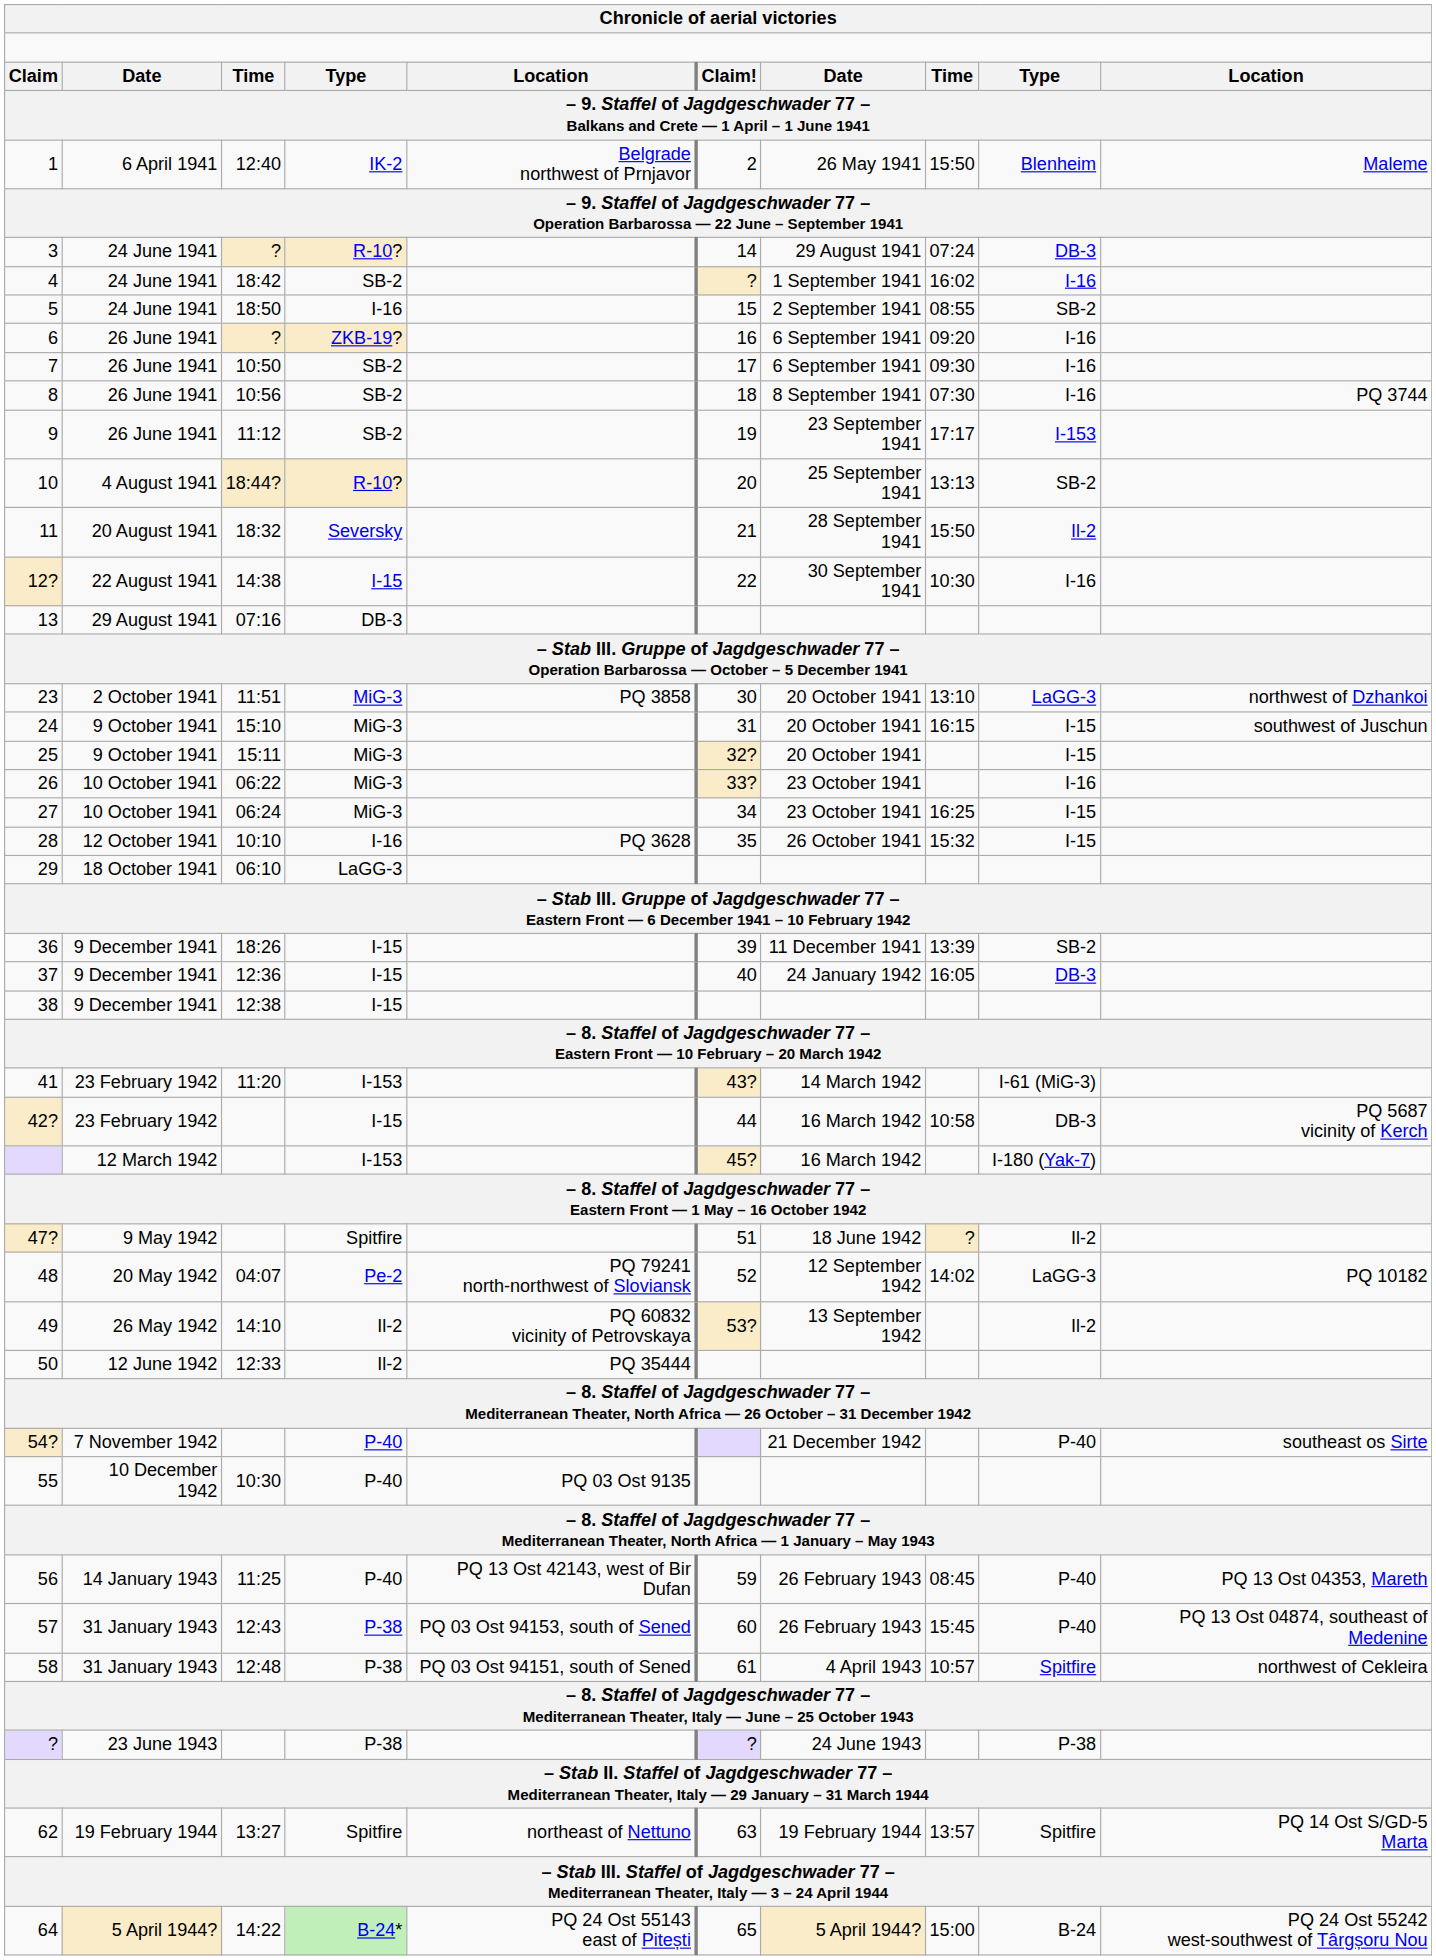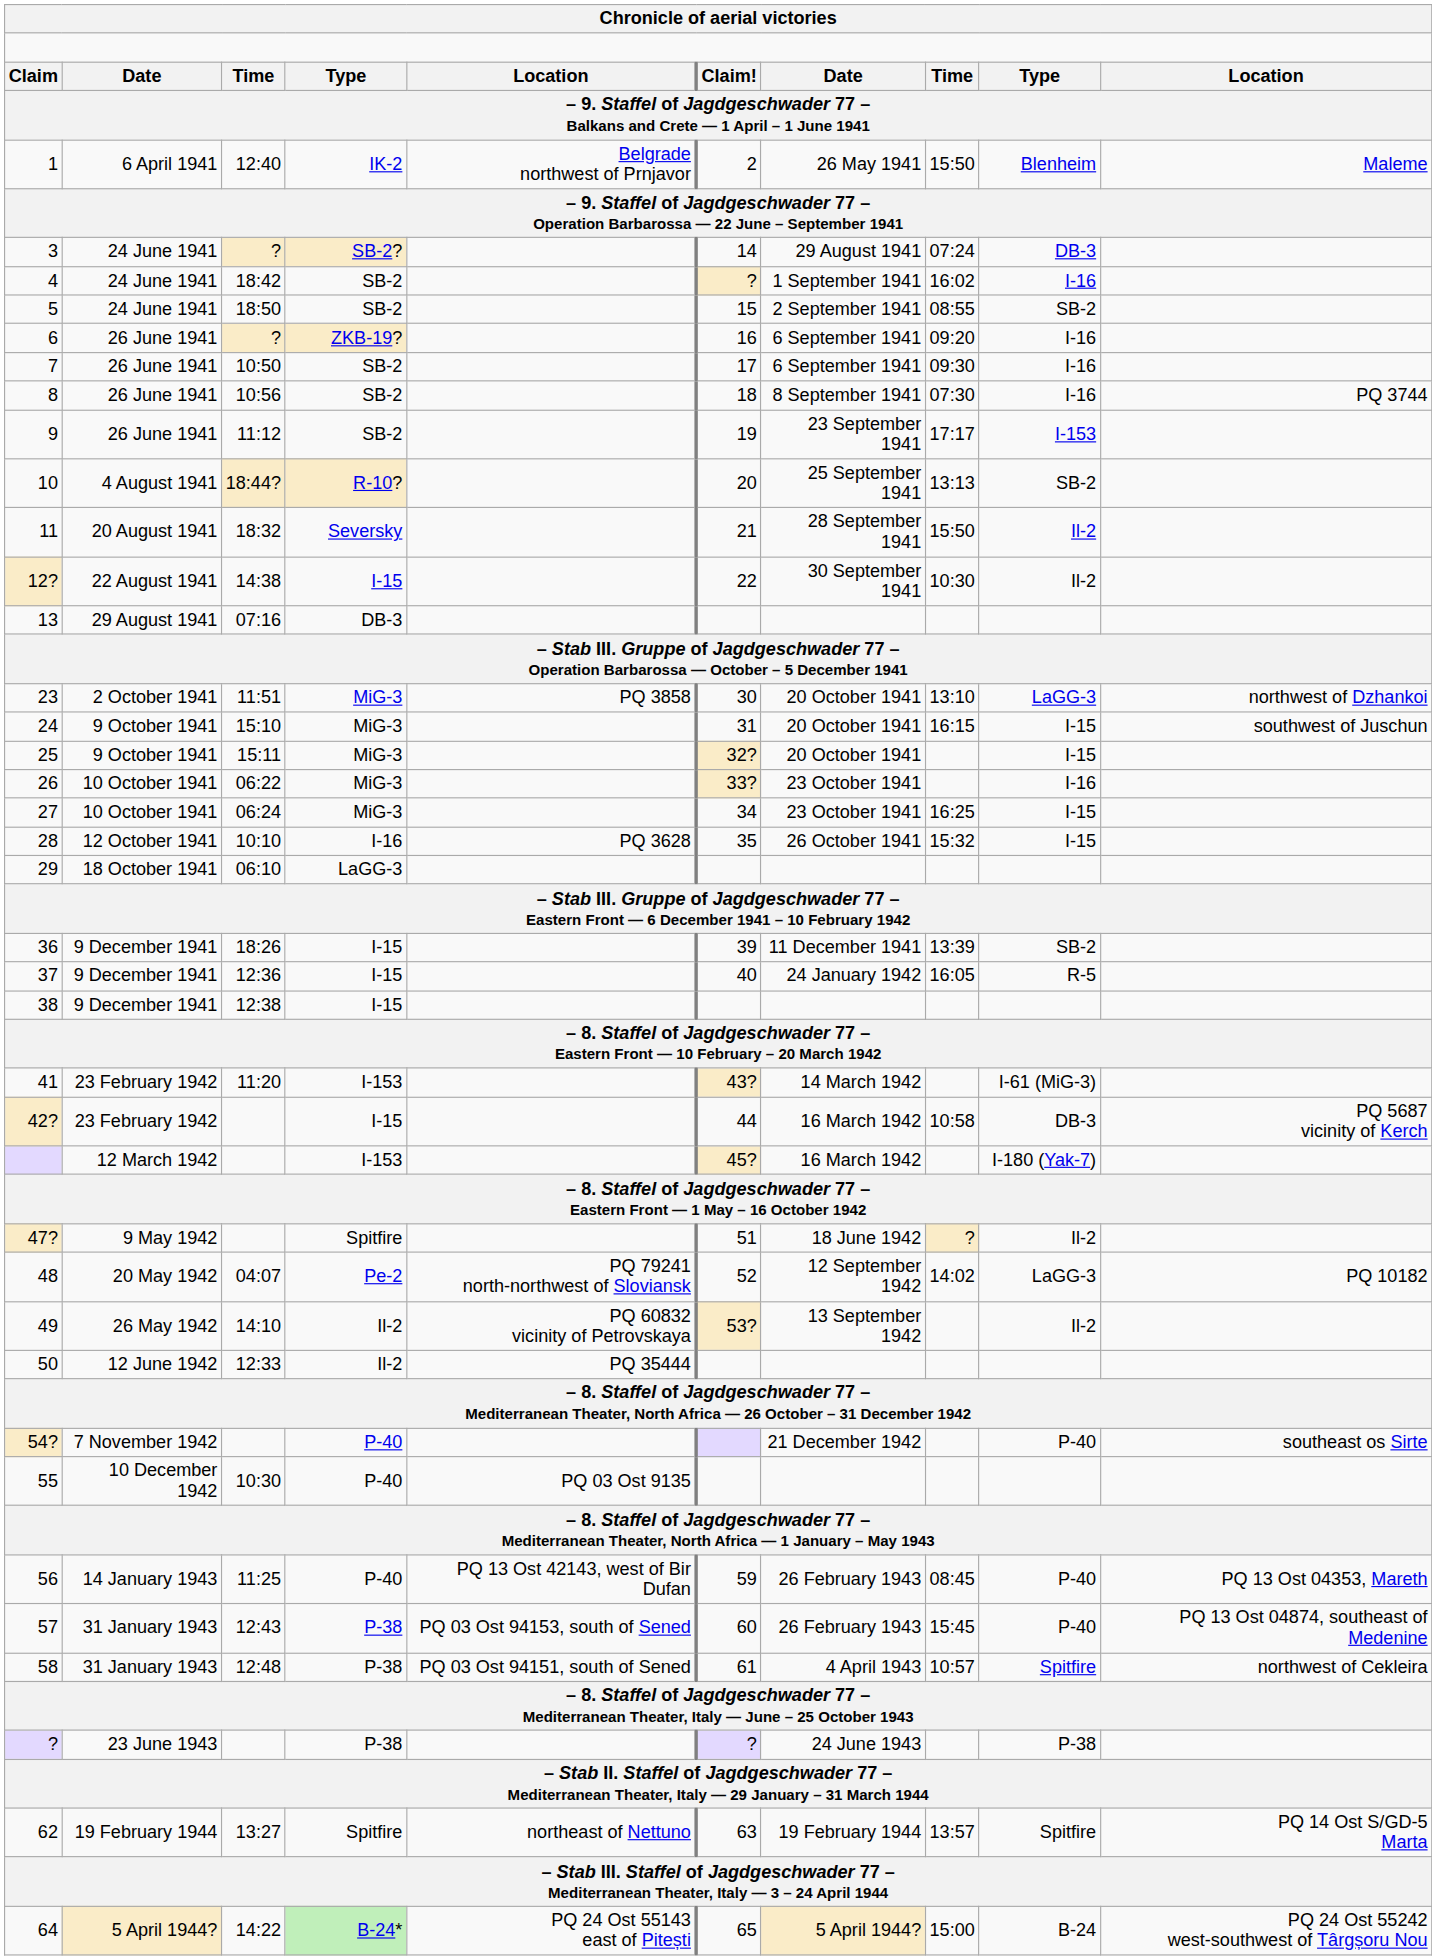(378, 251) R-10? -> (377, 251) SB-2?
(387, 309) I-16 -> (382, 309) SB-2
(1081, 581) I-16 -> (1084, 581) Il-2
(1076, 976) DB-3 -> (1082, 976) R-5
